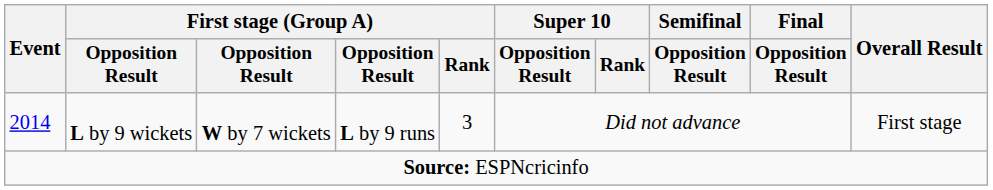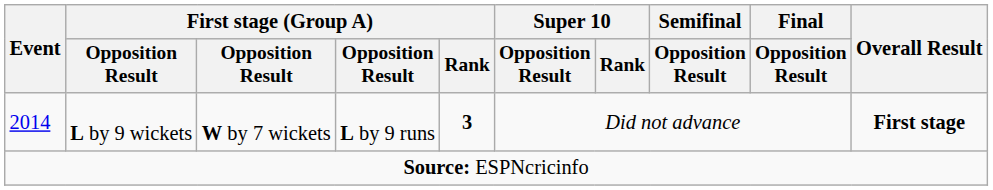(467, 122) normal -> (467, 122) bold
(919, 122) normal -> (919, 122) bold
